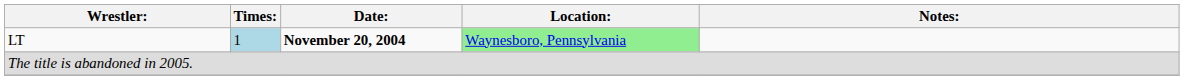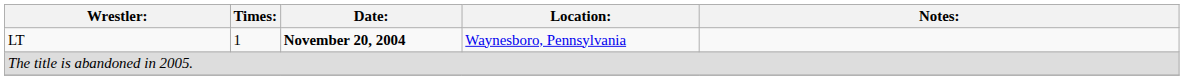(237, 39) lightblue background -> (237, 39) no background
(546, 39) lightgreen background -> (546, 39) no background
